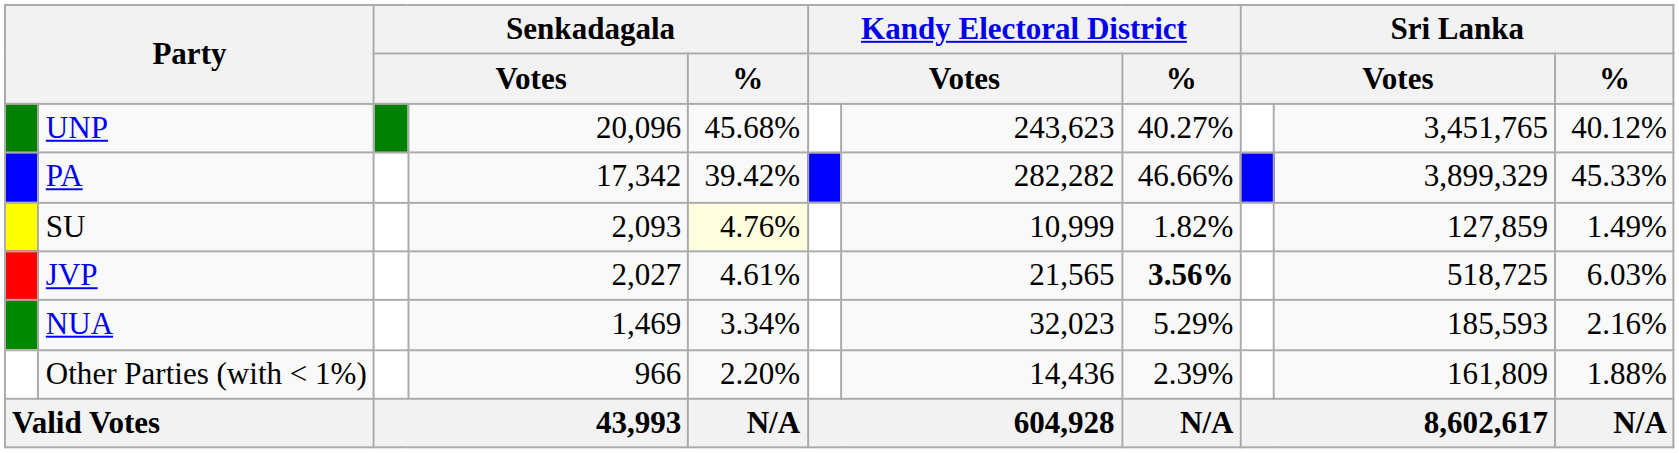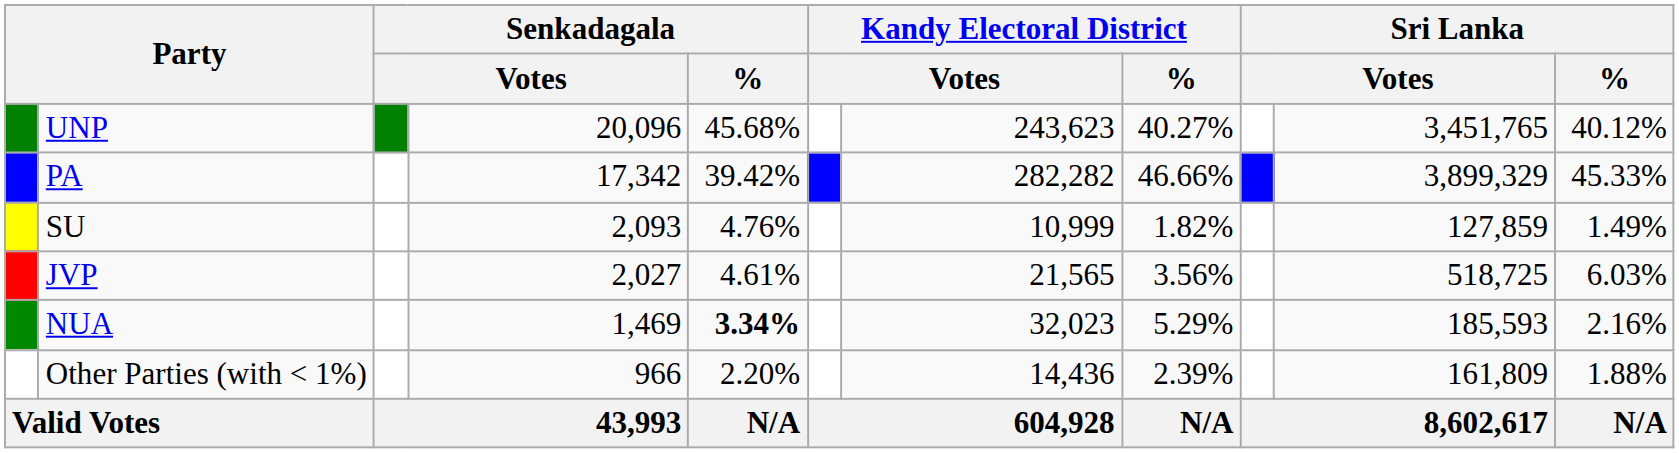(760, 226) lightyellow background -> (760, 226) no background
(1191, 275) bold -> (1193, 275) normal
(760, 324) normal -> (757, 324) bold
